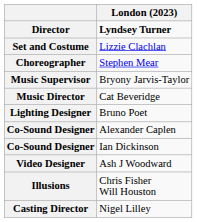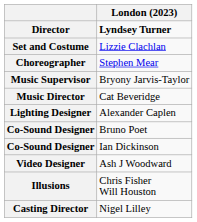(123, 113) Bruno Poet -> (138, 113) Alexander Caplen
(138, 130) Alexander Caplen -> (123, 130) Bruno Poet
